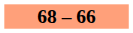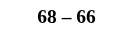(67, 16) lightsalmon background -> (67, 16) no background
